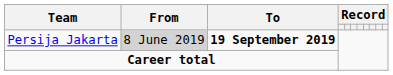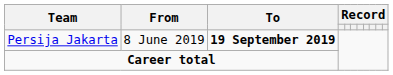(164, 40) lightgrey background -> (164, 40) no background
